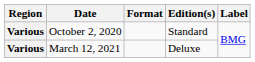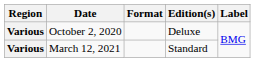(188, 31) Standard -> (184, 31) Deluxe
(184, 48) Deluxe -> (188, 48) Standard
